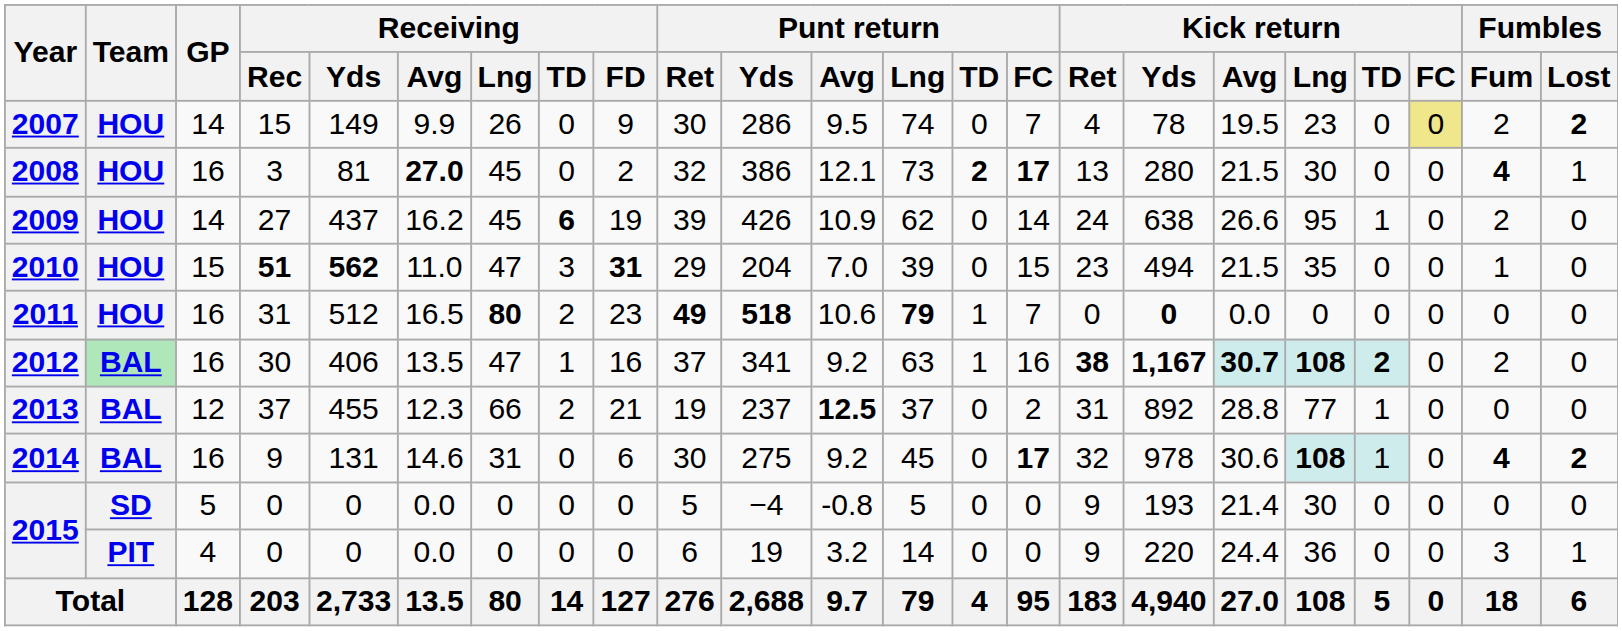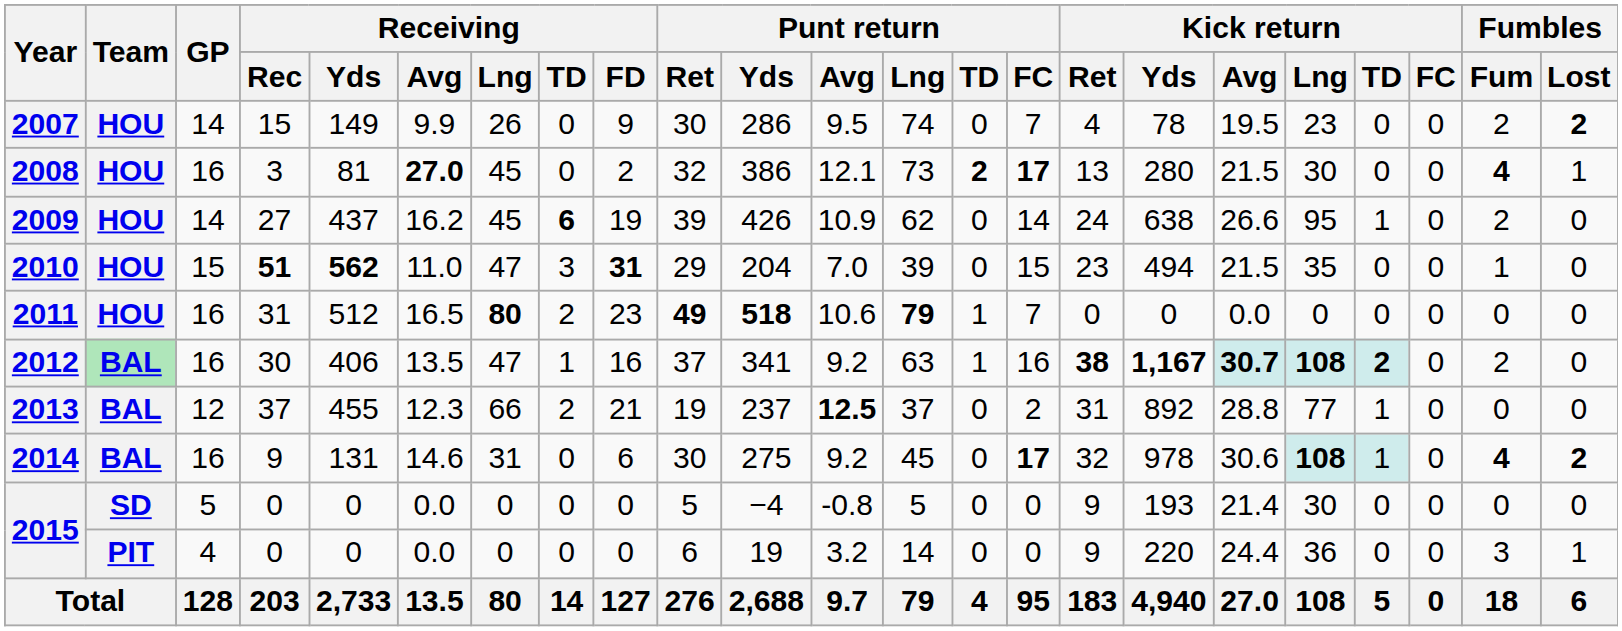(1436, 123) khaki background -> (1436, 123) no background
(1169, 314) bold -> (1169, 314) normal
